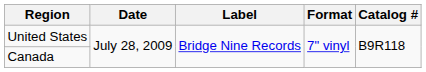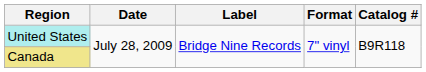(47, 36) no background -> (47, 36) paleturquoise background
(31, 57) no background -> (31, 57) khaki background
